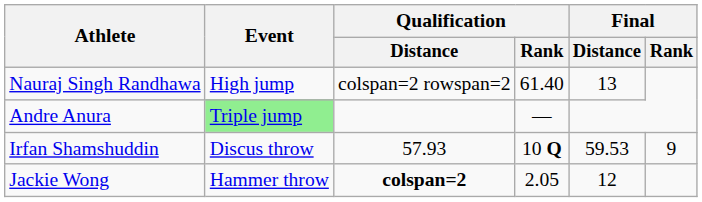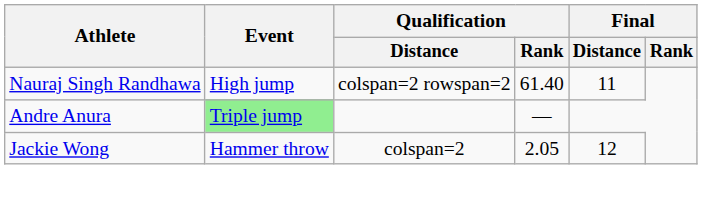(607, 83) 13 -> (607, 83) 11
- row: (84, 148)
(424, 180) bold -> (424, 148) normal
